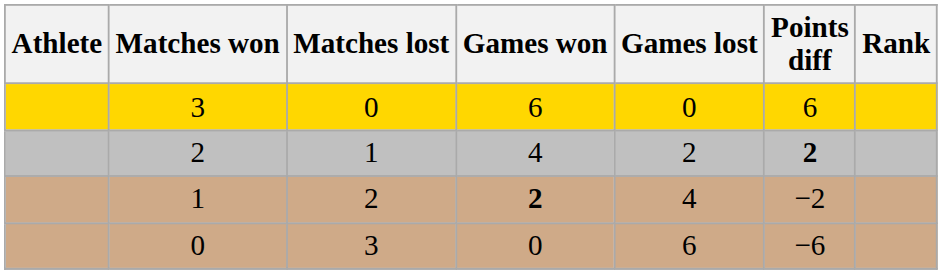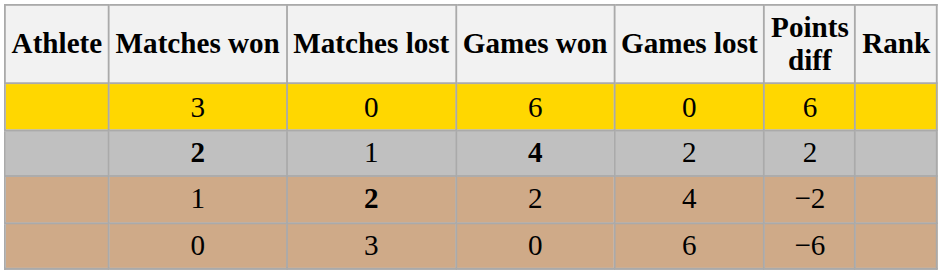(198, 152) normal -> (198, 152) bold
(535, 152) normal -> (535, 152) bold
(810, 152) bold -> (810, 152) normal
(371, 198) normal -> (371, 198) bold
(535, 198) bold -> (535, 198) normal
